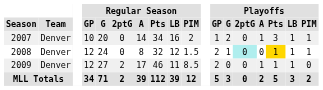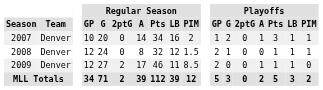(245, 52) paleturquoise background -> (245, 52) no background
(276, 52) gold background -> (276, 52) no background
